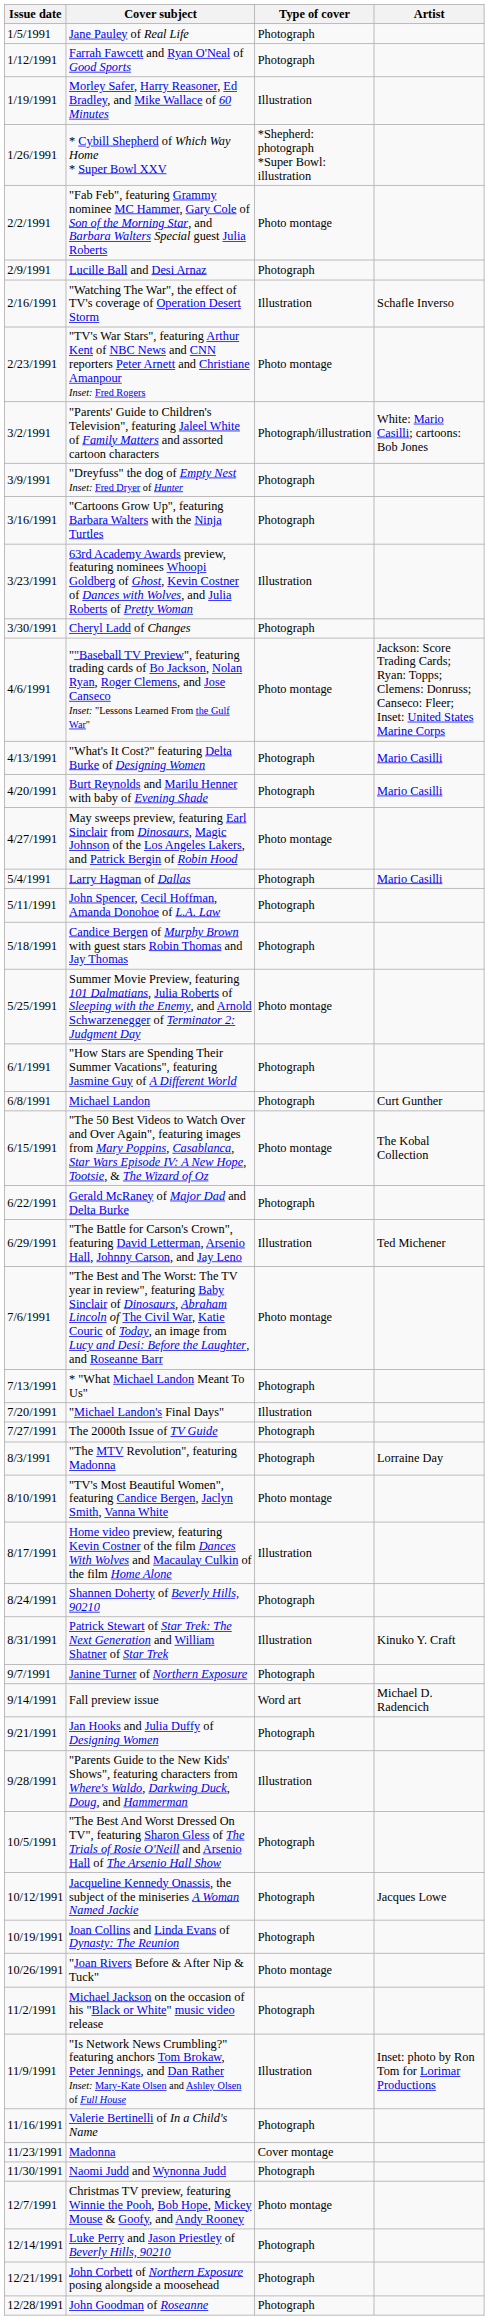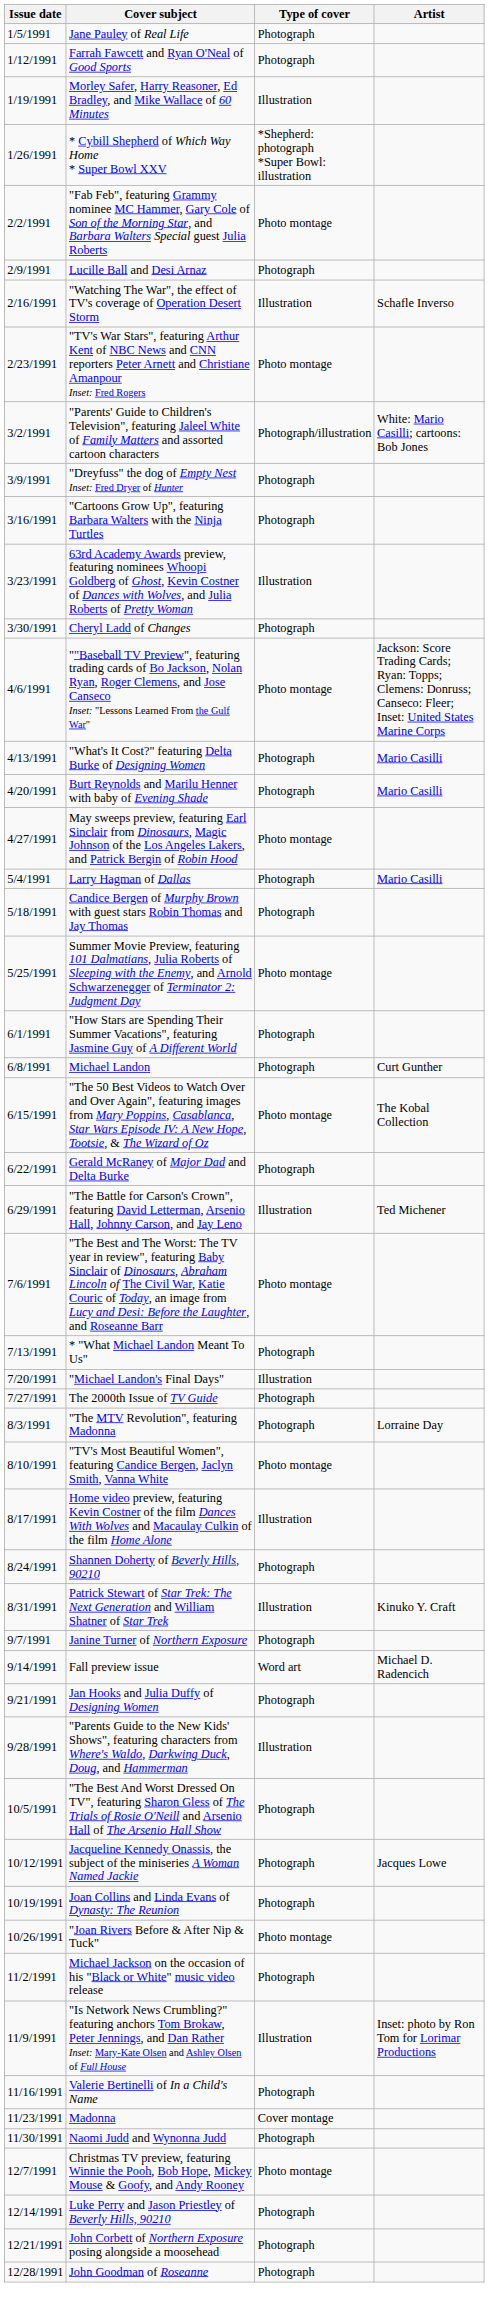- row: (145, 905)
